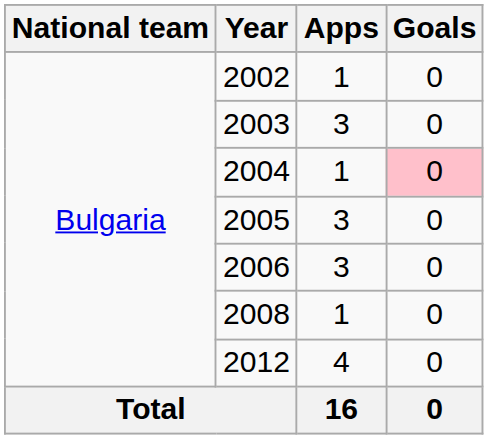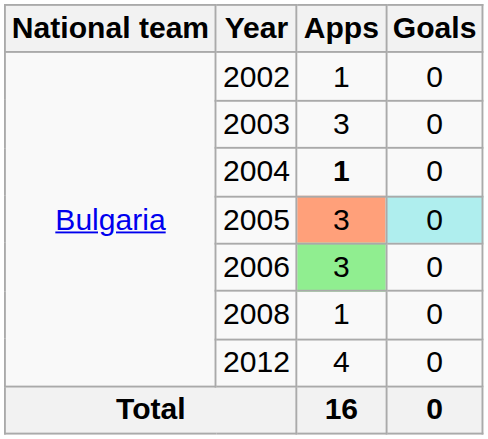(341, 171) normal -> (341, 171) bold
(435, 171) pink background -> (435, 171) no background
(341, 219) no background -> (341, 219) lightsalmon background
(435, 219) no background -> (435, 219) paleturquoise background
(341, 266) no background -> (341, 266) lightgreen background
